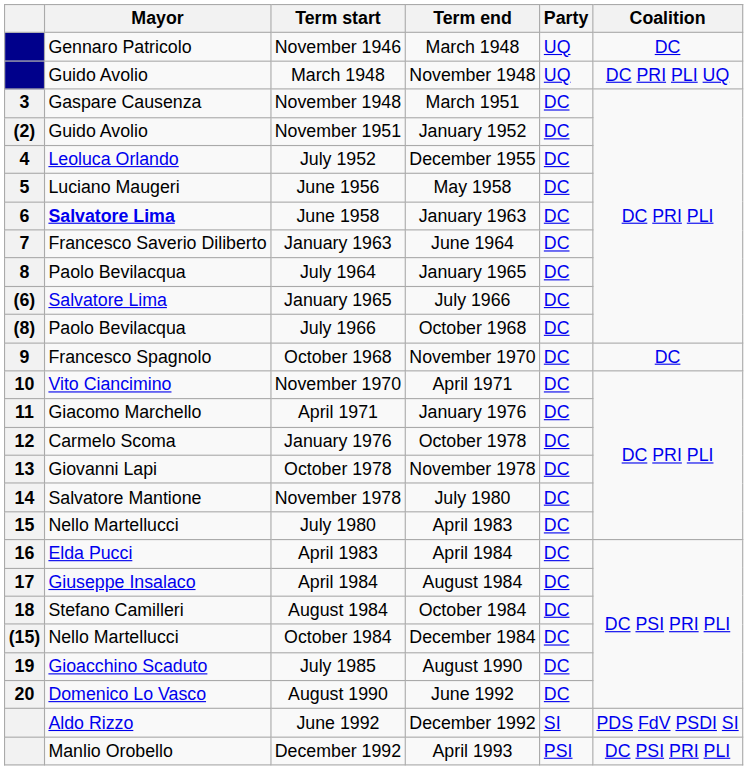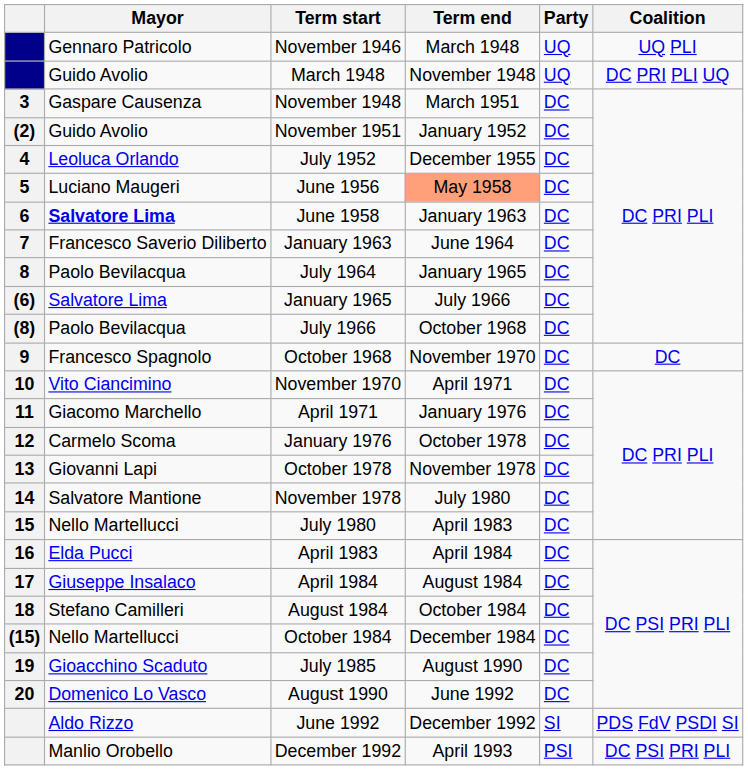(668, 46) DC -> (668, 46) UQ PLI
(472, 187) no background -> (472, 187) lightsalmon background
